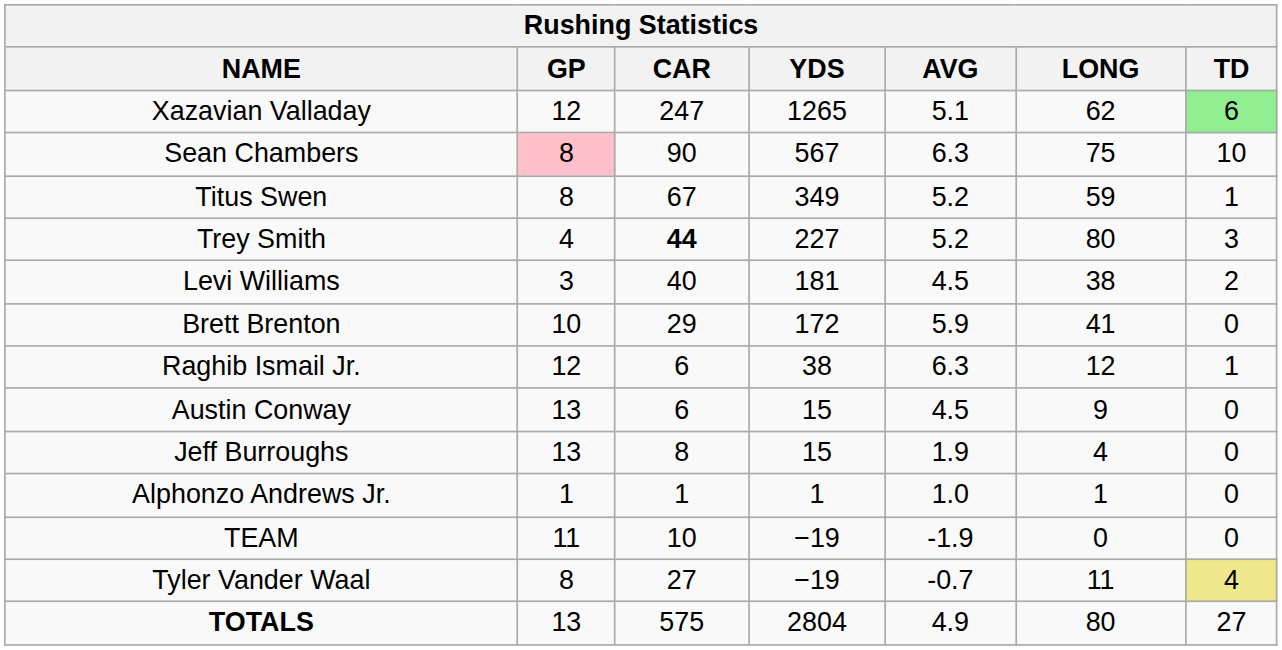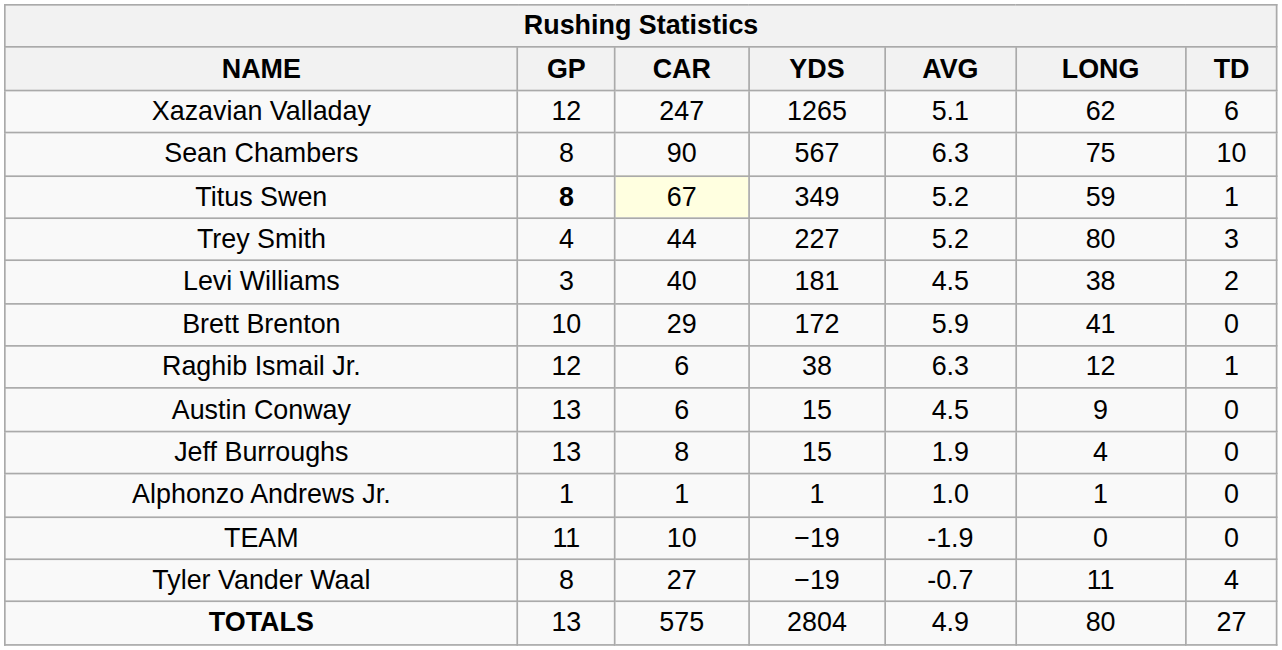(1232, 111) lightgreen background -> (1232, 111) no background
(566, 153) pink background -> (566, 153) no background
(566, 196) normal -> (566, 196) bold
(682, 196) no background -> (682, 196) lightyellow background
(682, 238) bold -> (682, 238) normal
(1232, 580) khaki background -> (1232, 580) no background
